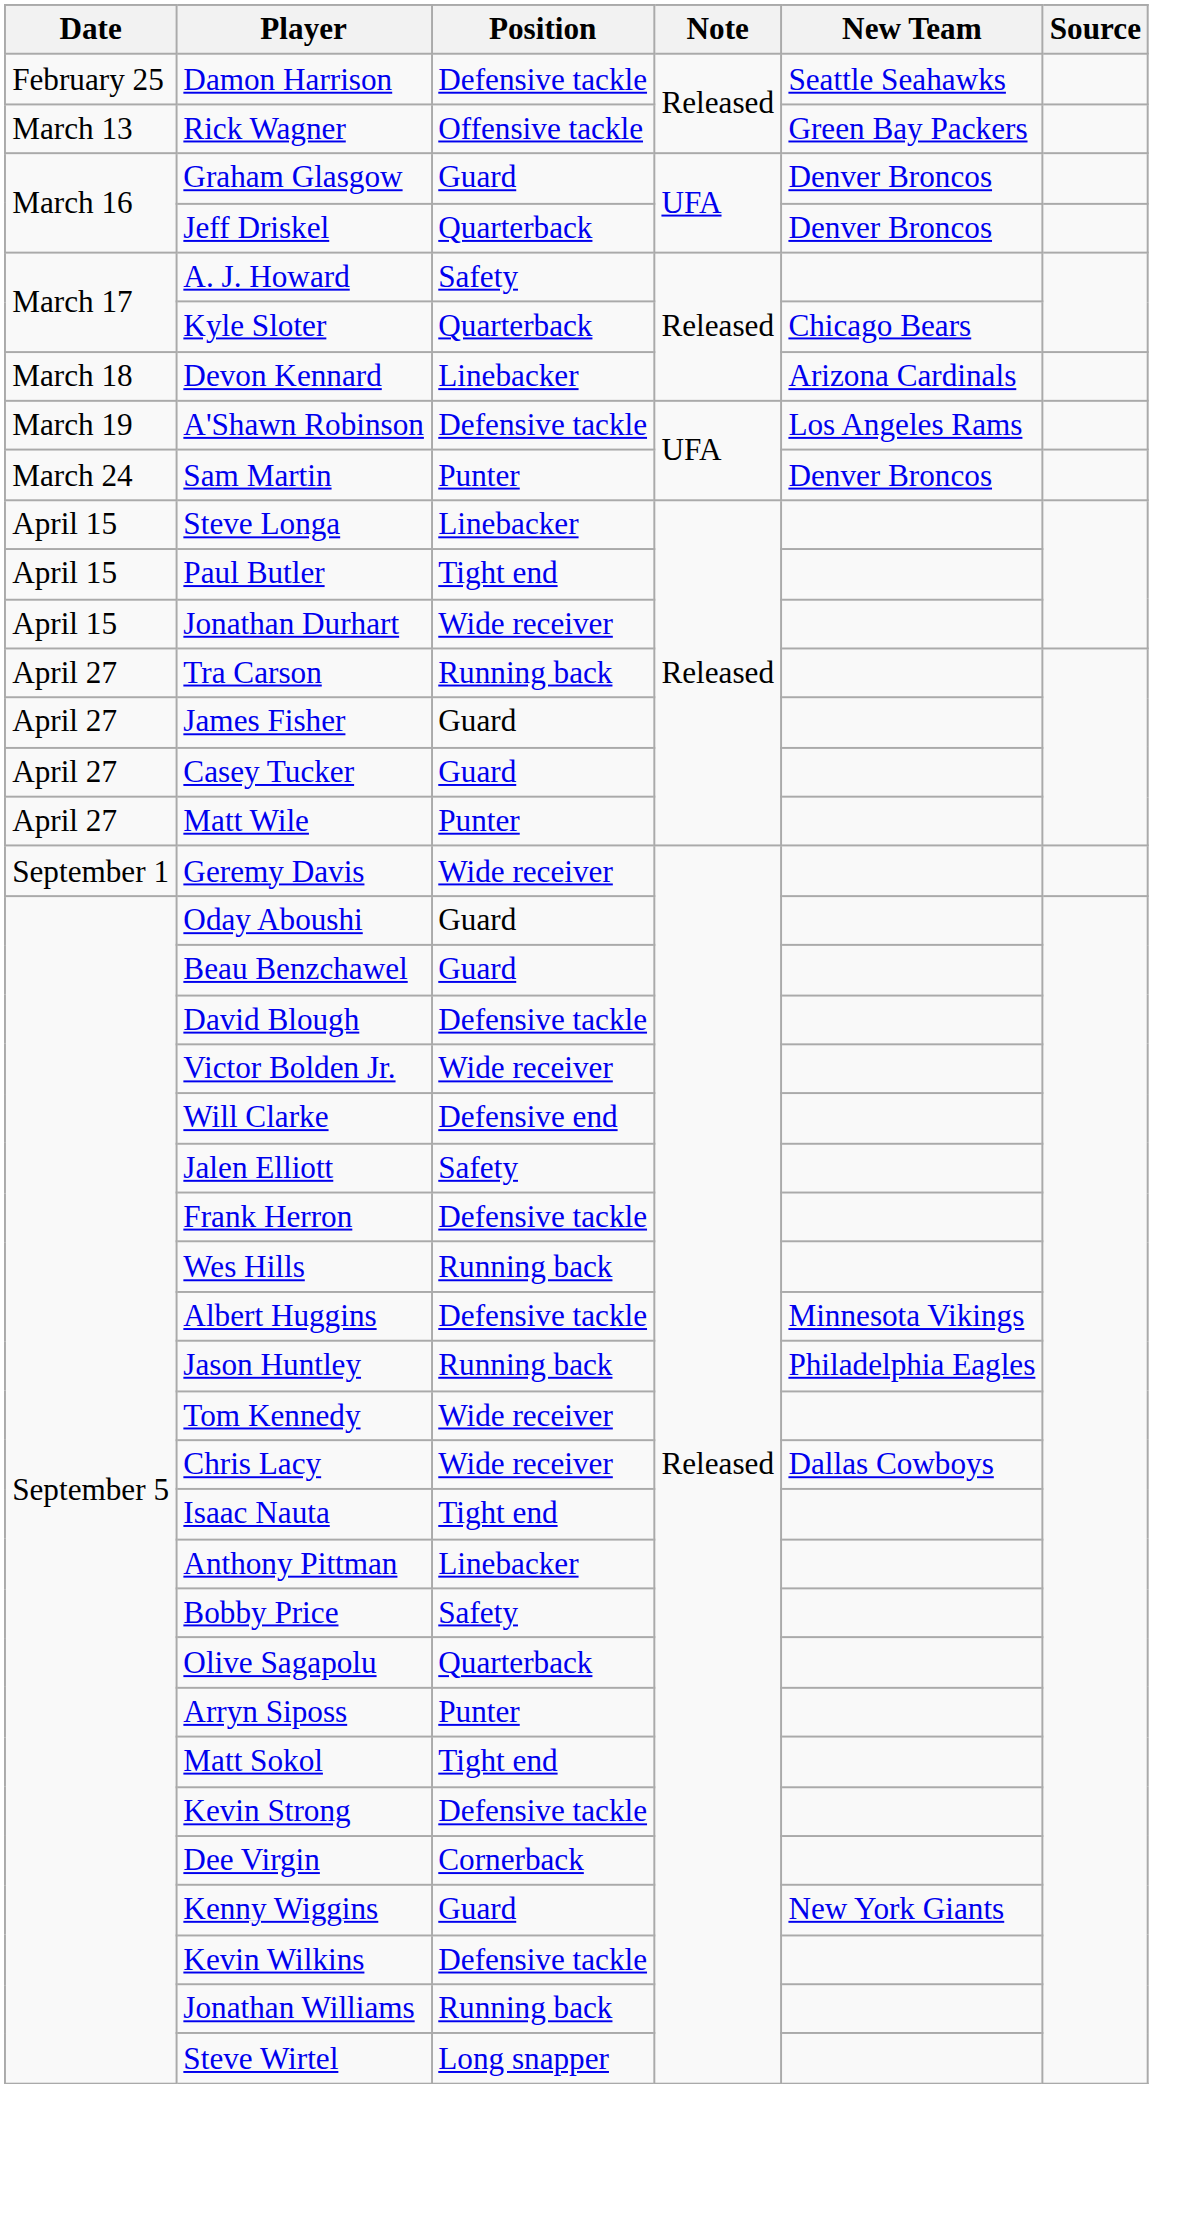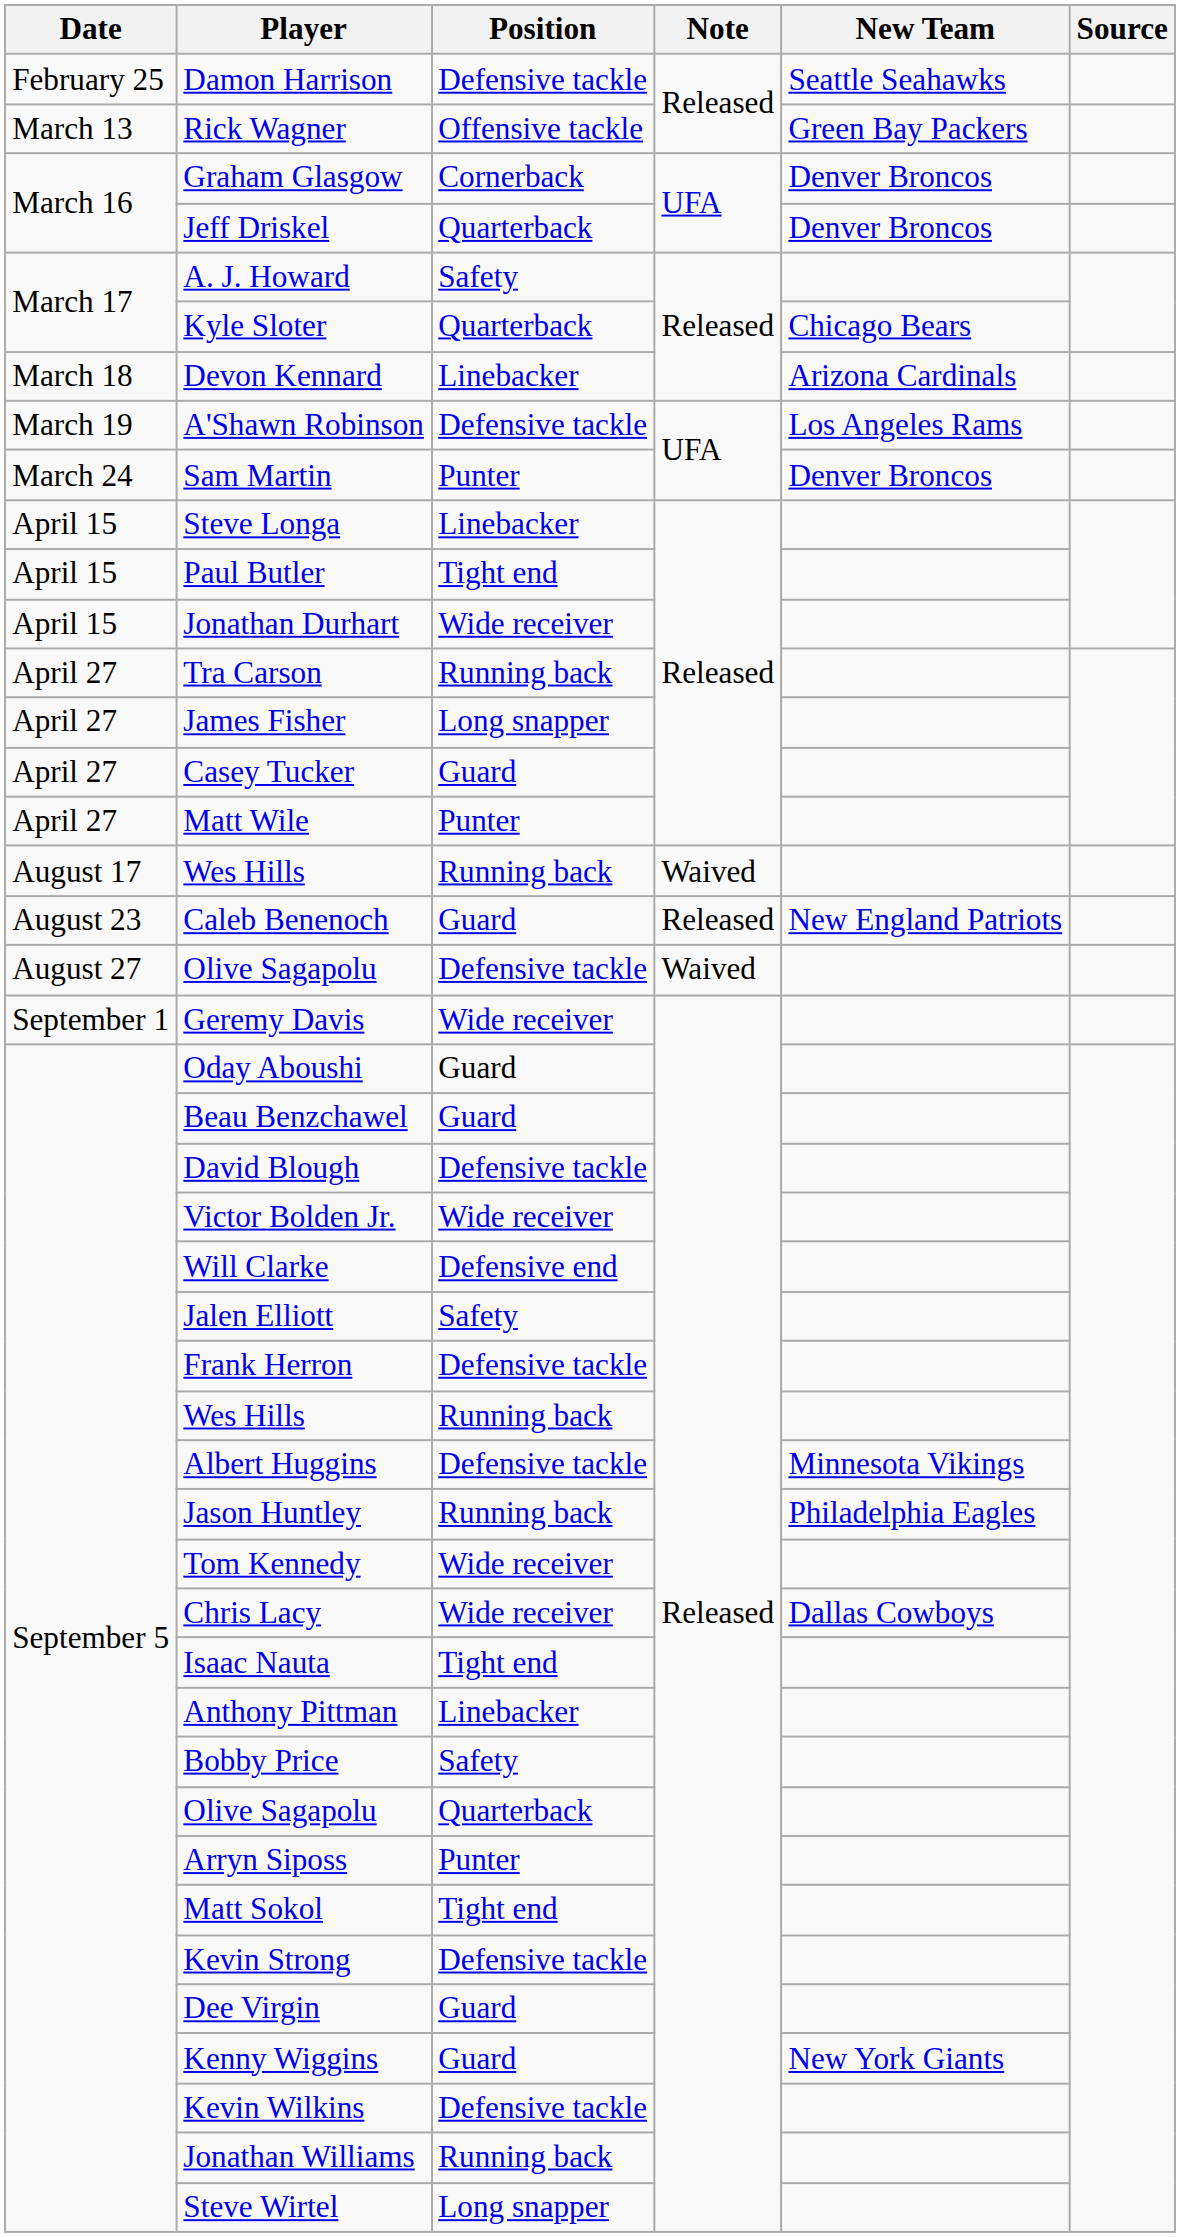(477, 177) Guard -> (511, 177) Cornerback
(477, 721) Guard -> (524, 721) Long snapper
+ row: (77, 870)
+ row: (77, 919)
+ row: (77, 969)
(511, 1860) Cornerback -> (477, 2008) Guard
